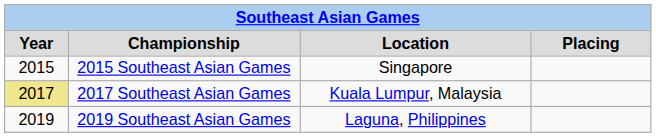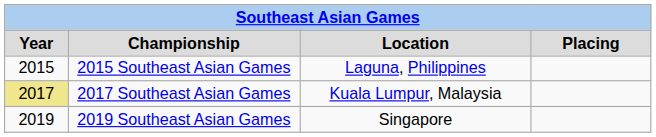(415, 69) Singapore -> (415, 69) Laguna, Philippines
(415, 120) Laguna, Philippines -> (415, 120) Singapore
